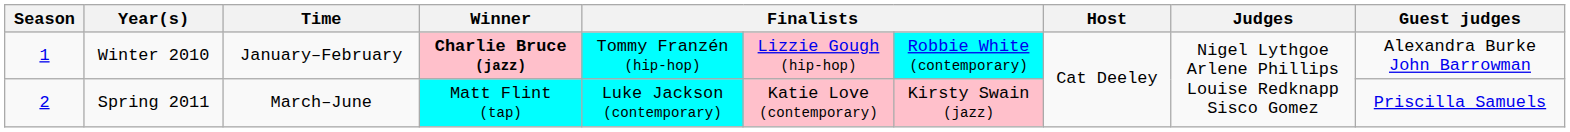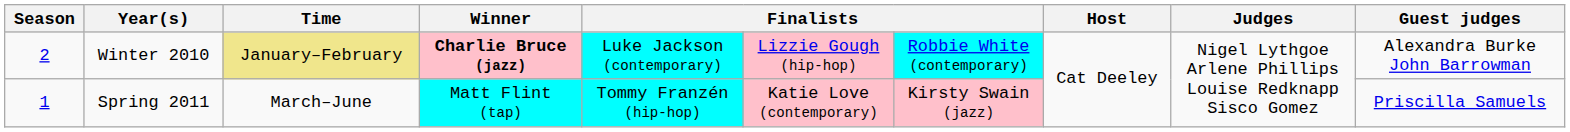(45, 56) 1 -> (45, 56) 2
(321, 56) no background -> (321, 56) khaki background
(663, 55) Tommy Franzén (hip-hop) -> (662, 55) Luke Jackson (contemporary)
(45, 103) 2 -> (45, 103) 1
(662, 102) Luke Jackson (contemporary) -> (663, 102) Tommy Franzén (hip-hop)
